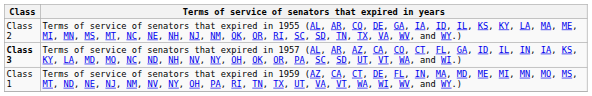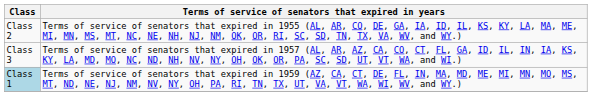(20, 55) bold -> (20, 55) normal
(20, 79) no background -> (20, 79) lightblue background
